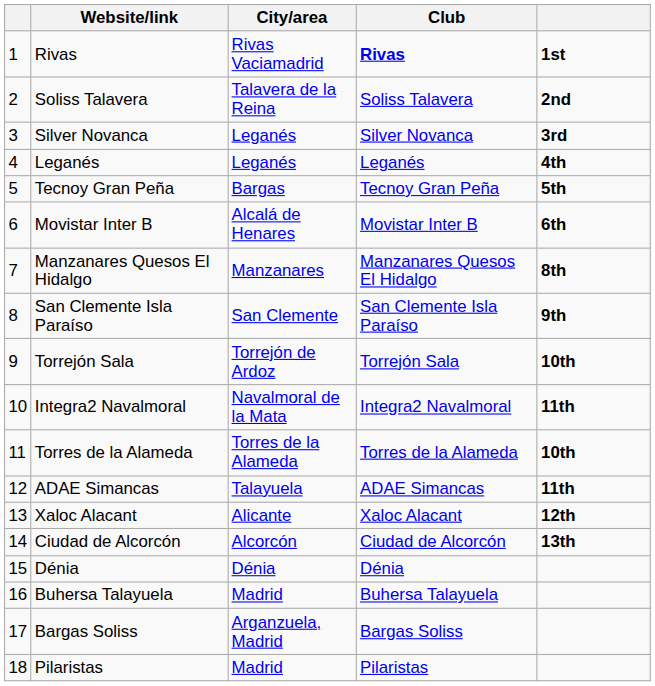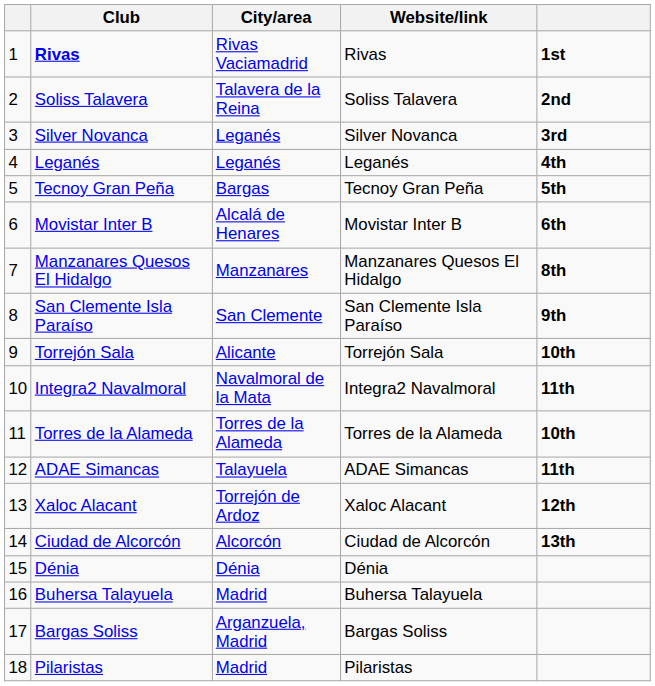columns swapped: (447, 17) <-> (129, 17)
(274, 361) Torrejón de Ardoz -> (246, 352) Alicante
(261, 515) Alicante -> (258, 505) Torrejón de Ardoz
